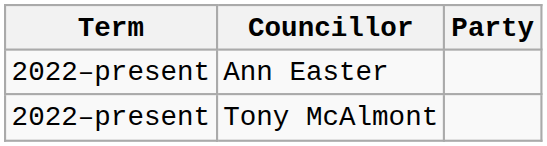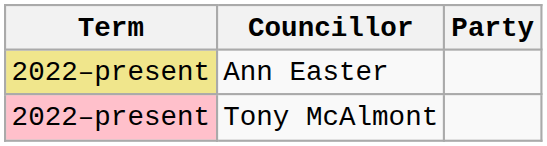(111, 72) no background -> (111, 72) khaki background
(111, 117) no background -> (111, 117) pink background
